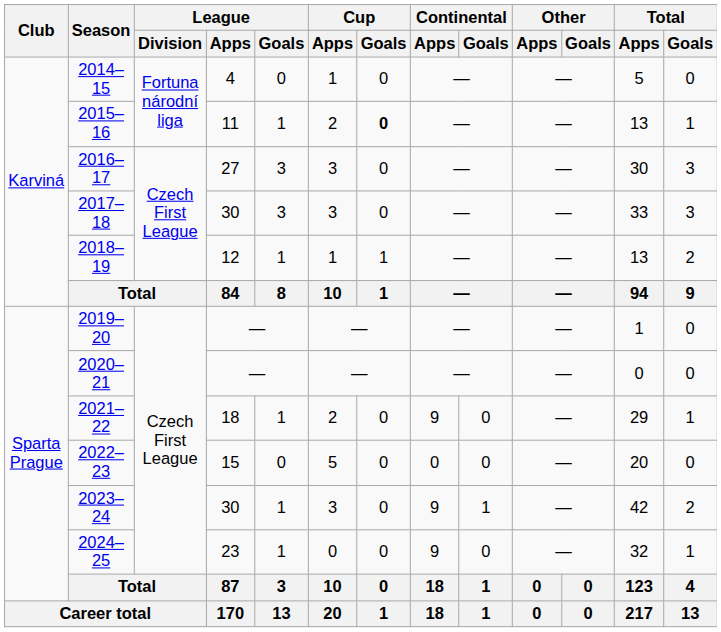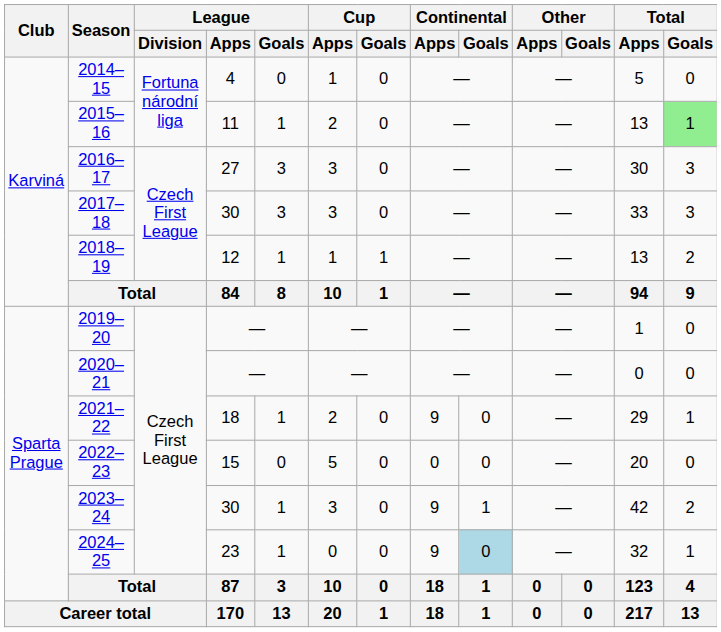(384, 123) bold -> (384, 123) normal
(690, 123) no background -> (690, 123) lightgreen background
(486, 552) no background -> (486, 552) lightblue background
